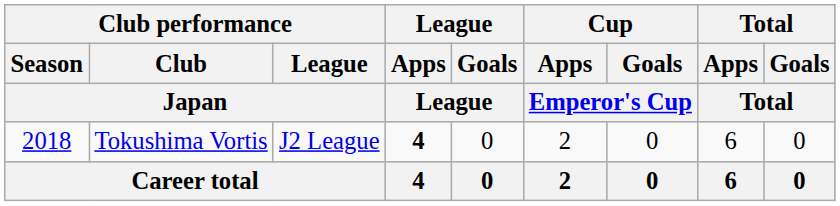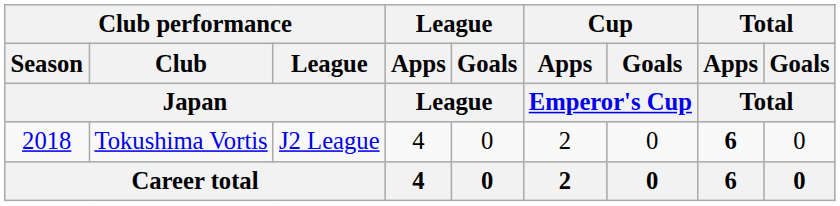(418, 141) bold -> (418, 141) normal
(731, 141) normal -> (731, 141) bold
